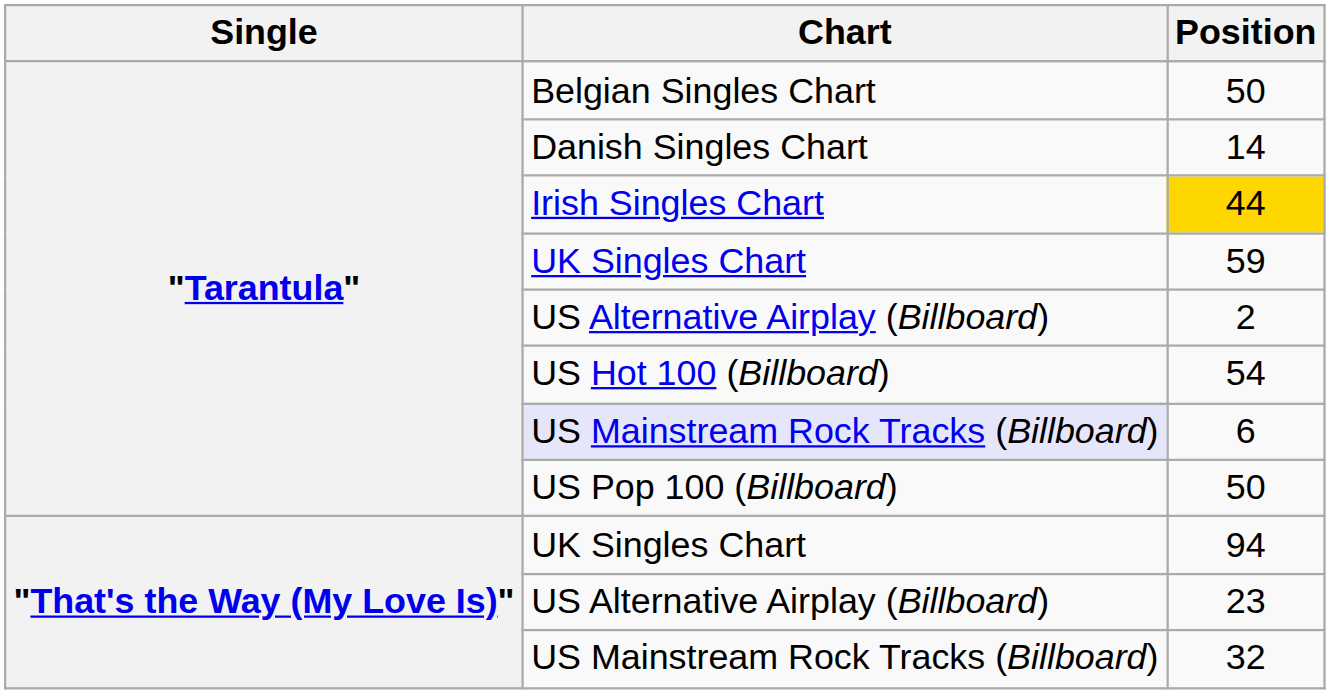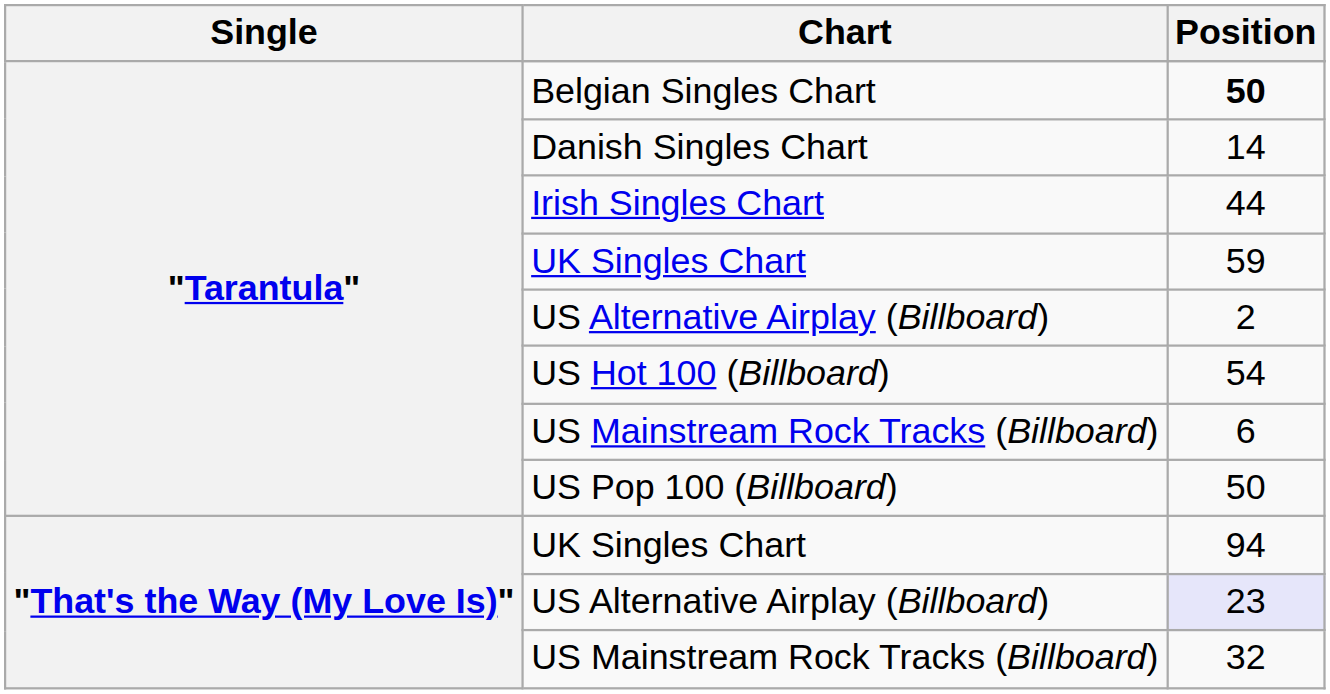(1246, 89) normal -> (1246, 89) bold
(1246, 203) gold background -> (1246, 203) no background
(845, 430) lavender background -> (845, 430) no background
(1246, 601) no background -> (1246, 601) lavender background
